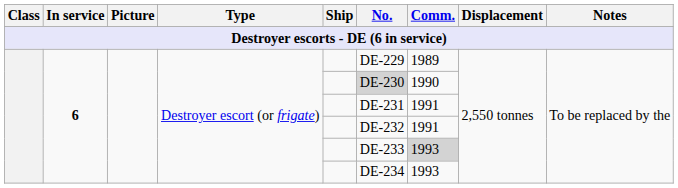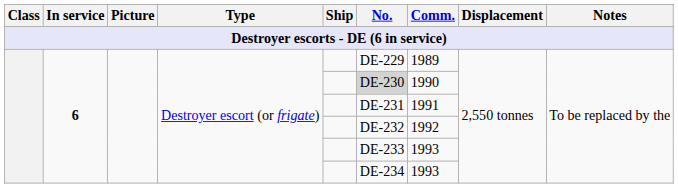(425, 127) 1991 -> (425, 127) 1992
(425, 149) lightgrey background -> (425, 149) no background
